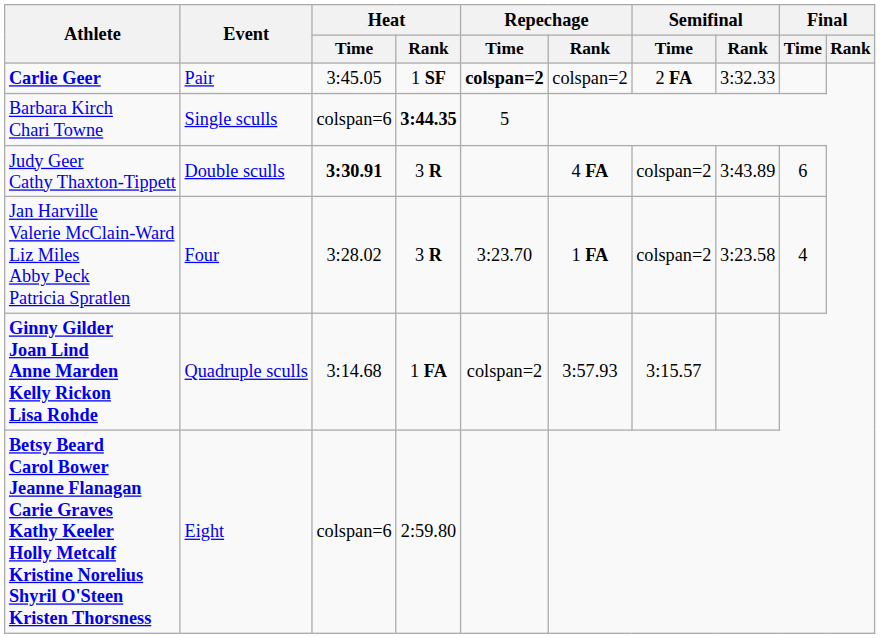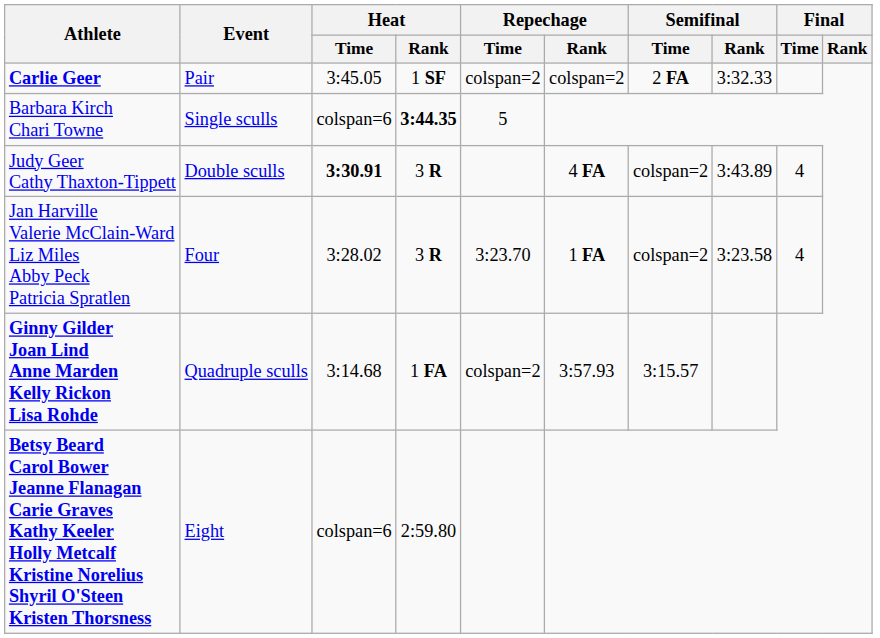(504, 78) bold -> (503, 78) normal
(803, 171) 6 -> (800, 171) 4
